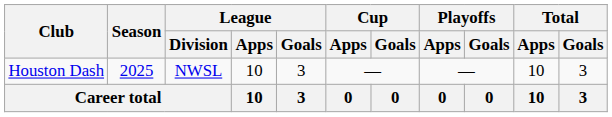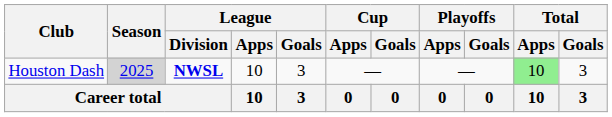(137, 71) no background -> (137, 71) lightgrey background
(198, 71) normal -> (198, 71) bold
(536, 71) no background -> (536, 71) lightgreen background
